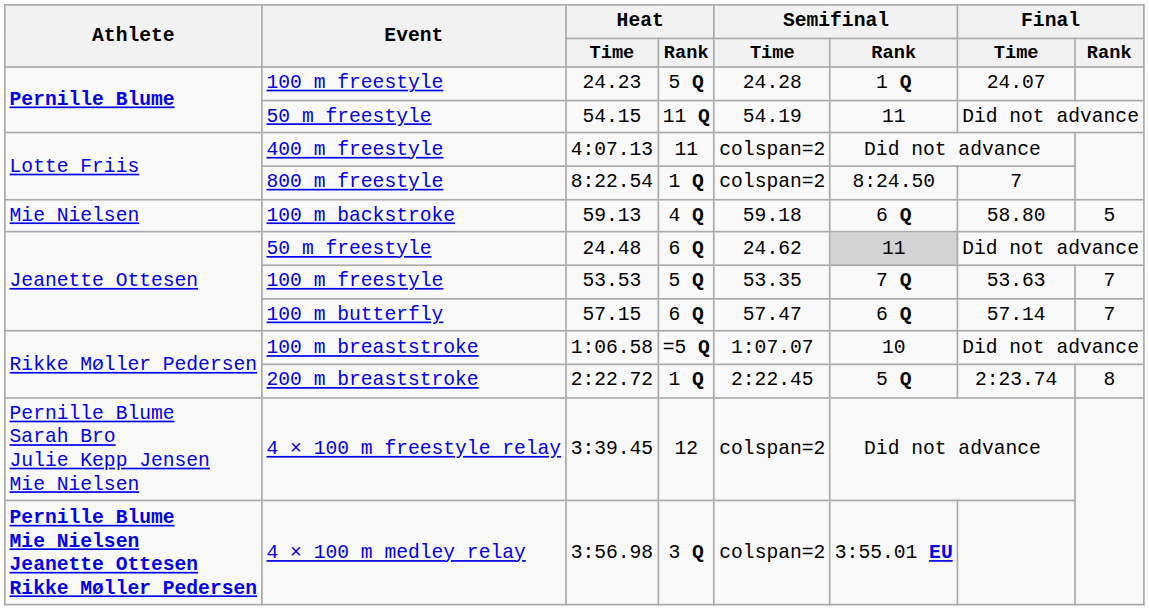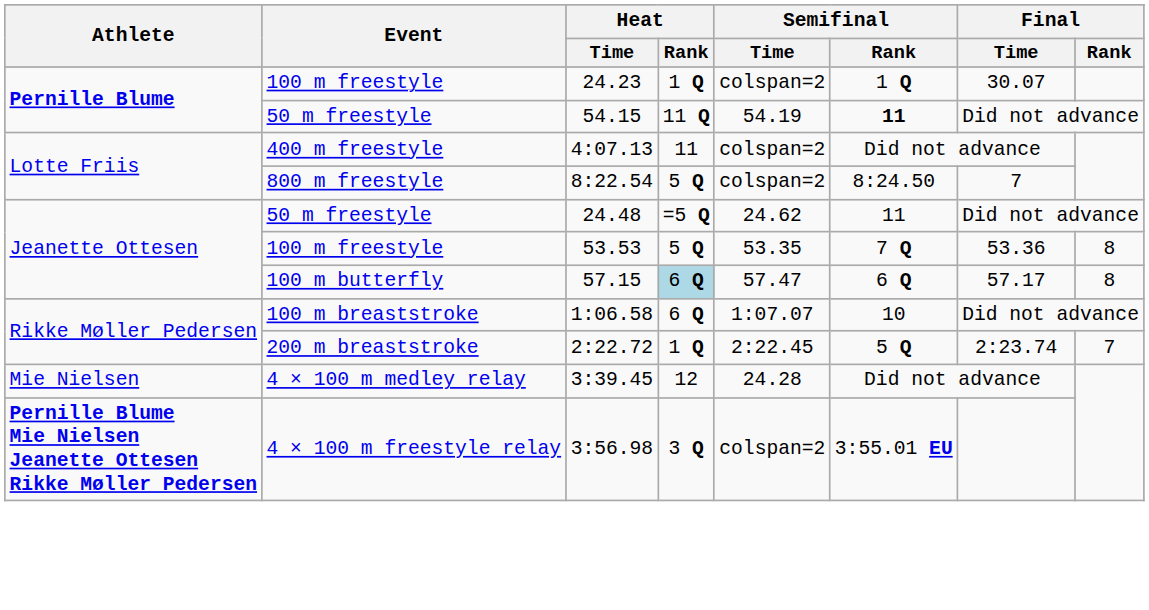(686, 83) 5 Q -> (686, 83) 1 Q
(772, 83) 24.28 -> (772, 83) colspan=2
(1016, 83) 24.07 -> (1016, 83) 30.07
(894, 116) normal -> (894, 116) bold
(686, 182) 1 Q -> (686, 182) 5 Q
- row: (612, 215)
(686, 248) 6 Q -> (686, 215) =5 Q
(894, 248) lightgrey background -> (894, 215) no background
(1016, 281) 53.63 -> (1016, 248) 53.36
(1109, 281) 7 -> (1109, 248) 8
(686, 315) no background -> (686, 281) lightblue background
(1016, 315) 57.14 -> (1016, 281) 57.17
(1109, 315) 7 -> (1109, 281) 8
(686, 348) =5 Q -> (686, 315) 6 Q
(1109, 381) 8 -> (1109, 348) 7
(110, 449) Pernille Blume Sarah Bro Julie Kepp Jensen Mie Nielsen -> (74, 381) Mie Nielsen
(414, 449) 4 × 100 m freestyle relay -> (396, 381) 4 × 100 m medley relay
(772, 449) colspan=2 -> (772, 381) 24.28
(396, 552) 4 × 100 m medley relay -> (414, 449) 4 × 100 m freestyle relay
